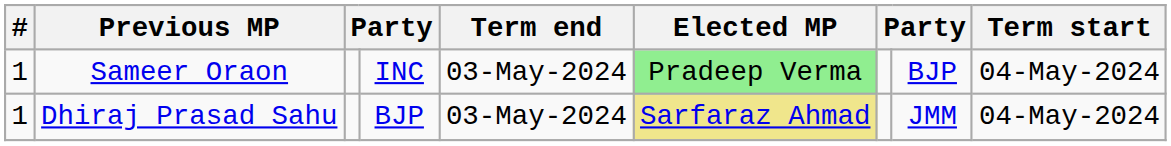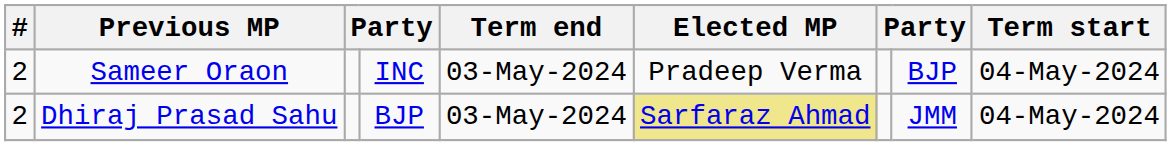(20, 72) 1 -> (20, 72) 2
(755, 72) lightgreen background -> (755, 72) no background
(20, 117) 1 -> (20, 117) 2
